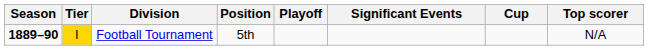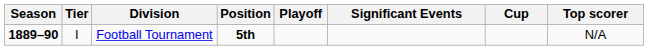(77, 34) gold background -> (77, 34) no background
(246, 34) normal -> (246, 34) bold
